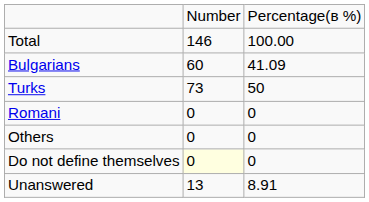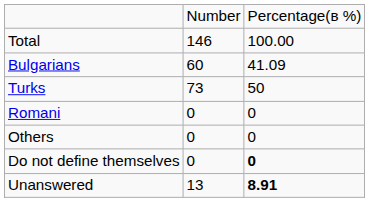(191, 161) lightyellow background -> (191, 161) no background
(252, 161) normal -> (252, 161) bold
(262, 185) normal -> (262, 185) bold
